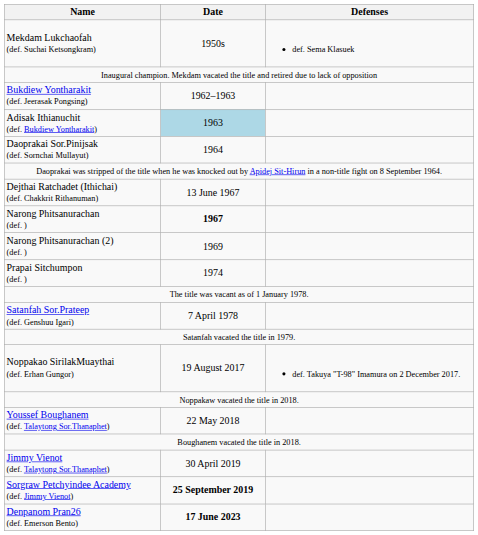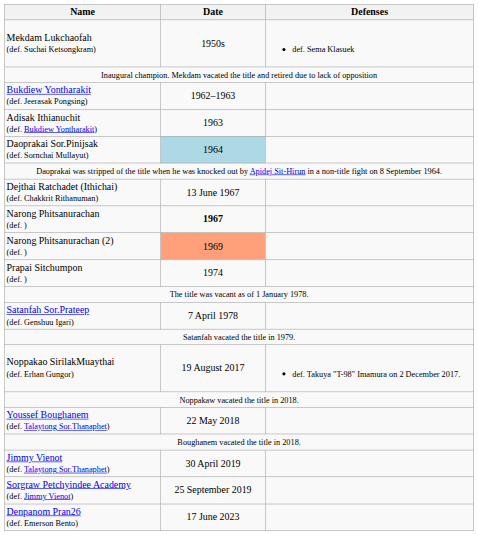(213, 123) lightblue background -> (213, 123) no background
(213, 149) no background -> (213, 149) lightblue background
(213, 246) no background -> (213, 246) lightsalmon background
(213, 490) bold -> (213, 490) normal
(213, 517) bold -> (213, 517) normal
